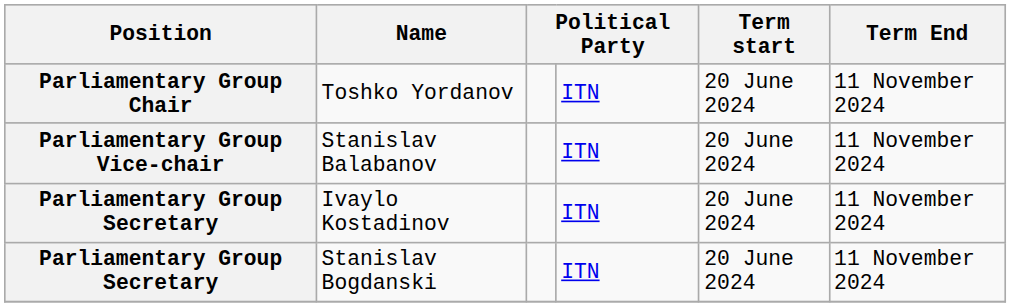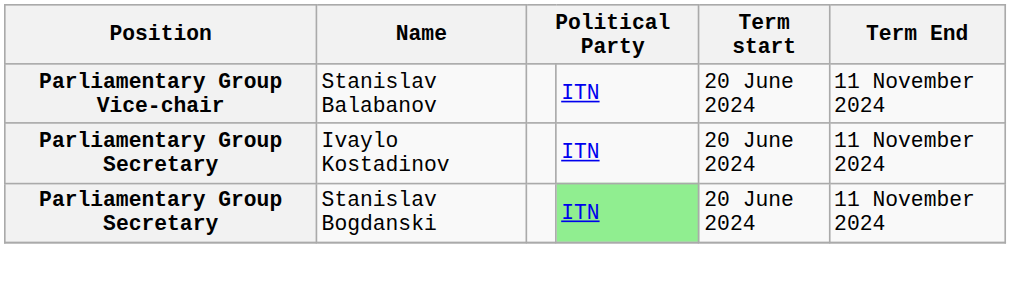- row: (418, 94)
(580, 272) no background -> (580, 213) lightgreen background
